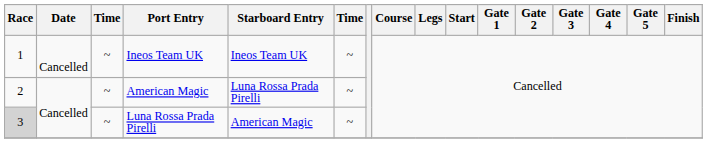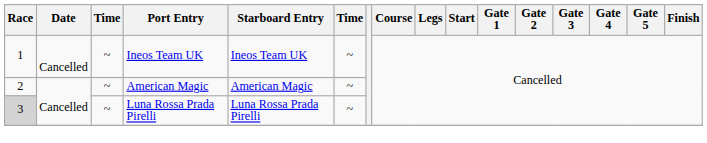(275, 91) Luna Rossa Prada Pirelli -> (272, 85) American Magic
(272, 122) American Magic -> (275, 109) Luna Rossa Prada Pirelli
